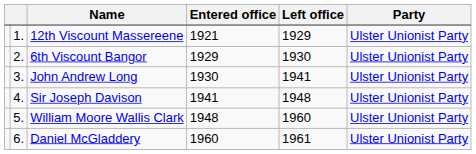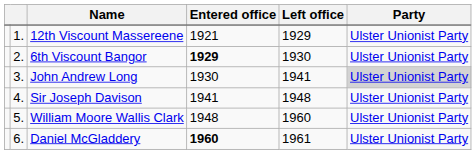(204, 56) normal -> (204, 56) bold
(409, 77) no background -> (409, 77) lightgrey background
(204, 138) normal -> (204, 138) bold
